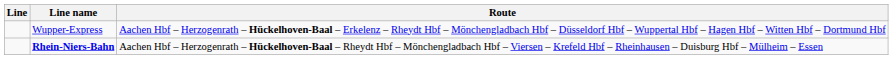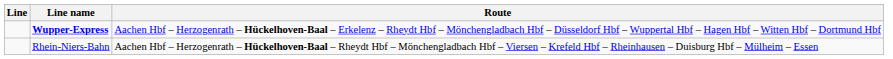(67, 29) normal -> (70, 29) bold
(73, 46) bold -> (71, 46) normal
